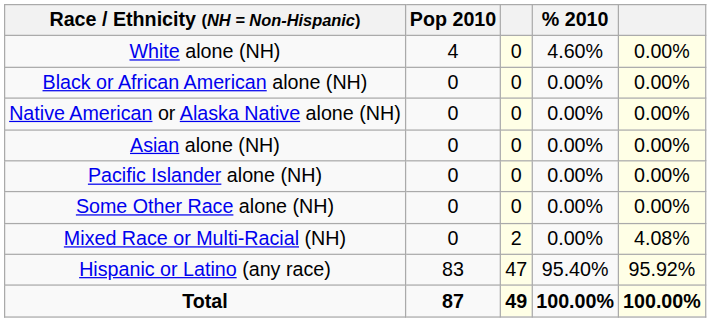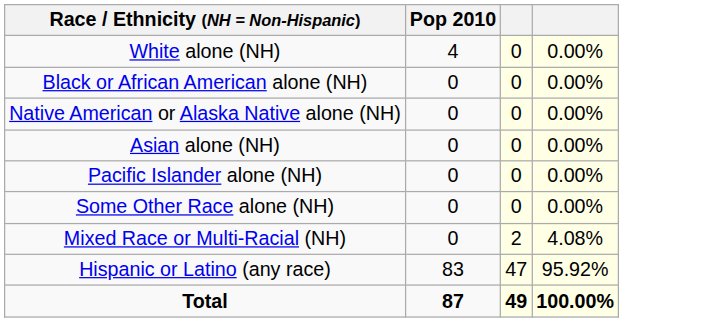- column: (575, 20)
